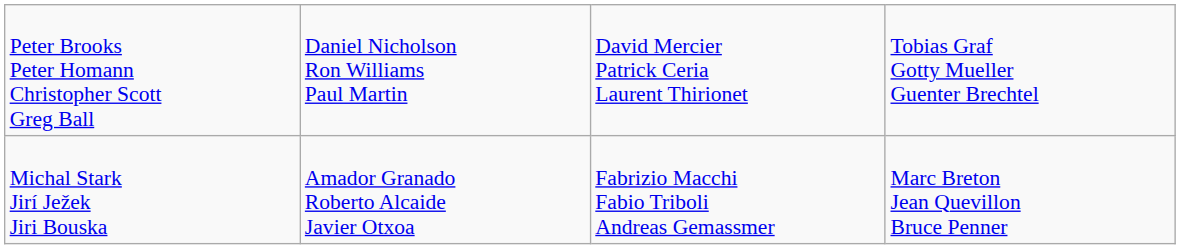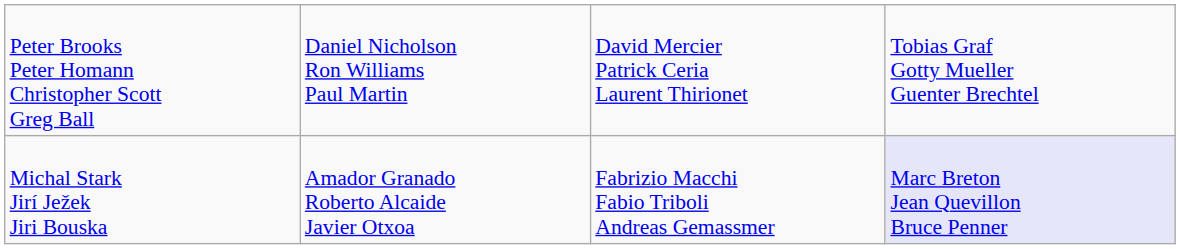(956, 201) no background -> (956, 201) lavender background
